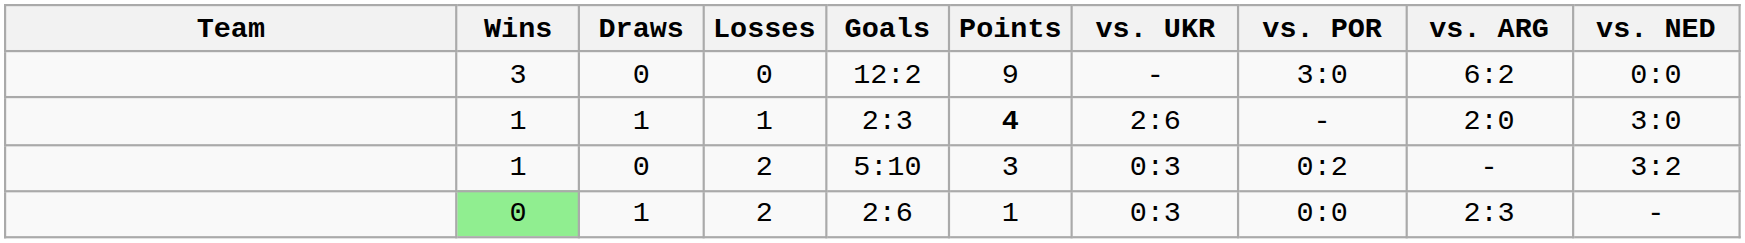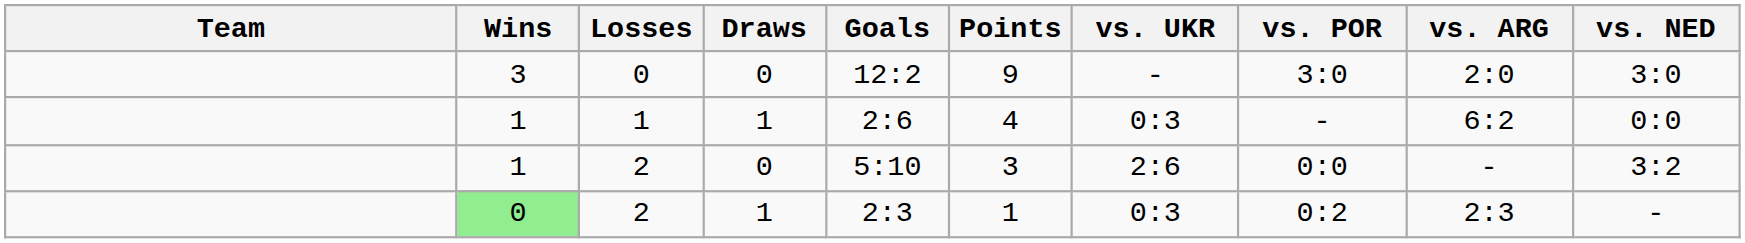columns swapped: (641, 28) <-> (764, 28)
(1489, 75) 6:2 -> (1489, 75) 2:0
(1656, 75) 0:0 -> (1656, 75) 3:0
(887, 121) 2:3 -> (887, 121) 2:6
(1010, 121) bold -> (1010, 121) normal
(1155, 121) 2:6 -> (1155, 121) 0:3
(1489, 121) 2:0 -> (1489, 121) 6:2
(1656, 121) 3:0 -> (1656, 121) 0:0
(1155, 167) 0:3 -> (1155, 167) 2:6
(1322, 167) 0:2 -> (1322, 167) 0:0
(887, 214) 2:6 -> (887, 214) 2:3
(1322, 214) 0:0 -> (1322, 214) 0:2
